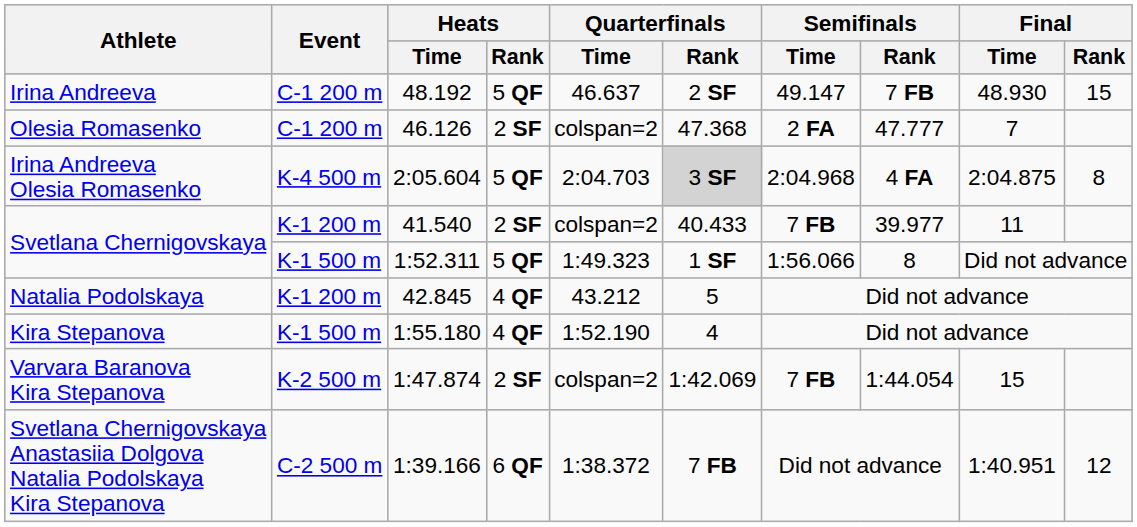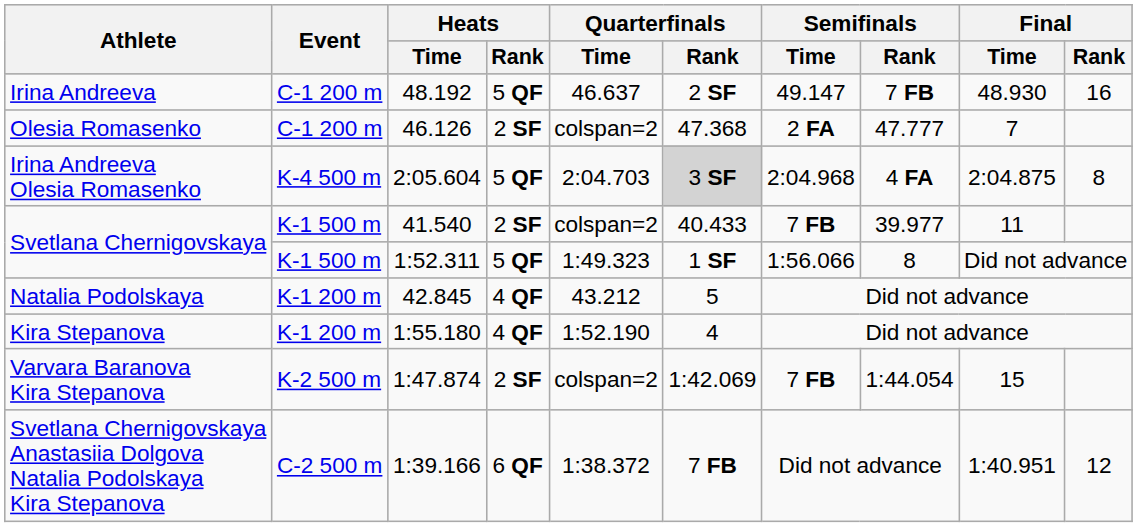(1099, 92) 15 -> (1099, 92) 16
(329, 225) K-1 200 m -> (329, 225) K-1 500 m
(329, 332) K-1 500 m -> (329, 332) K-1 200 m
